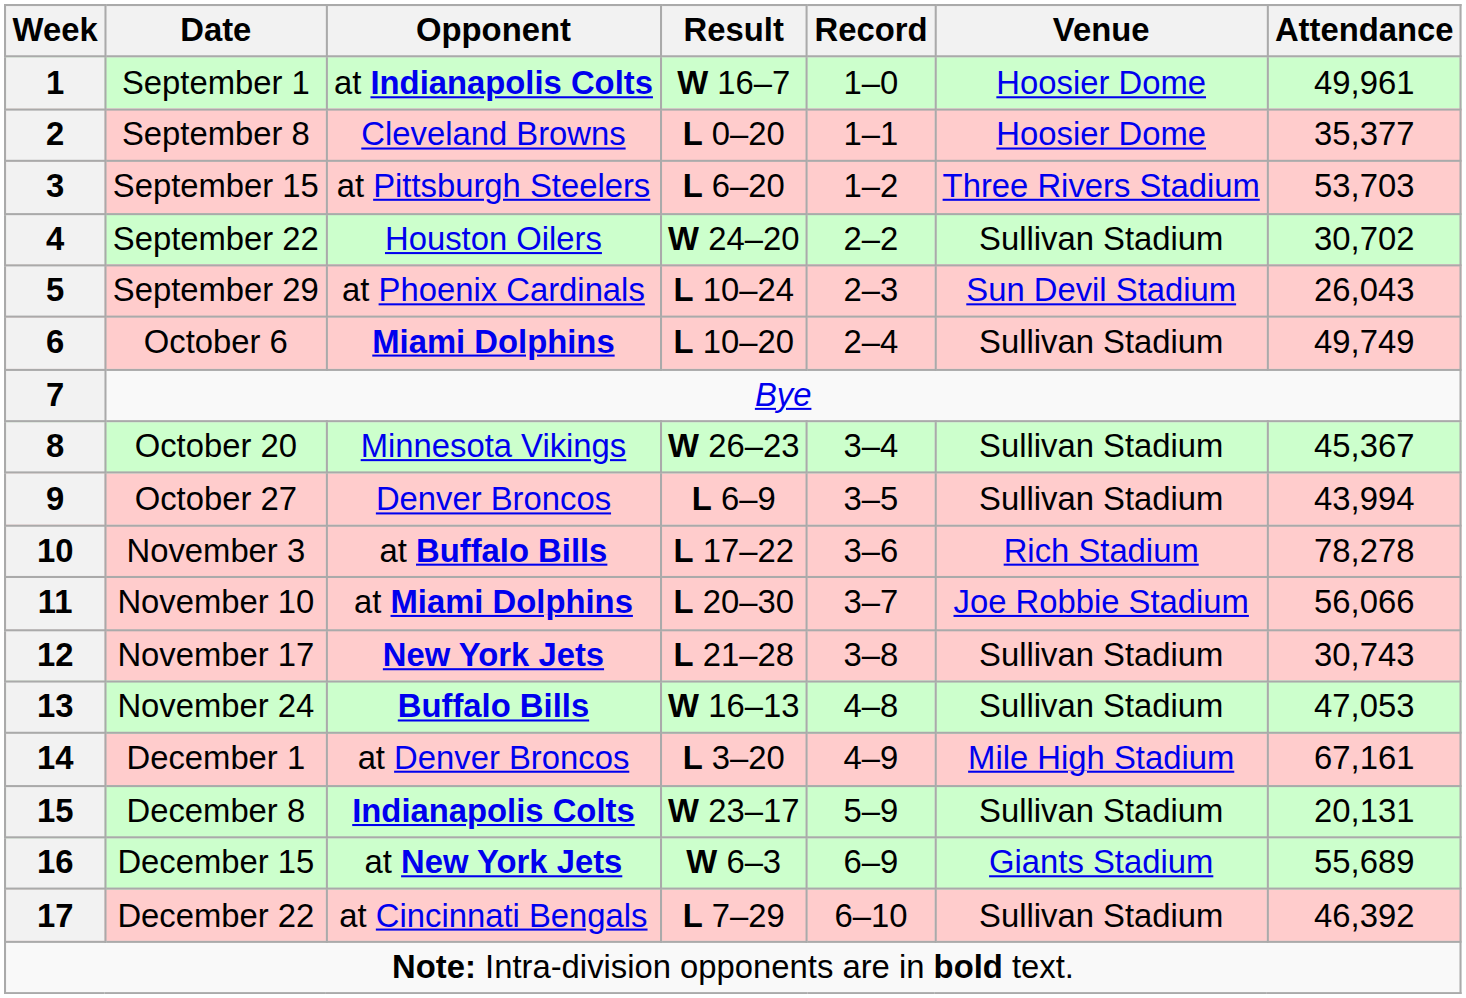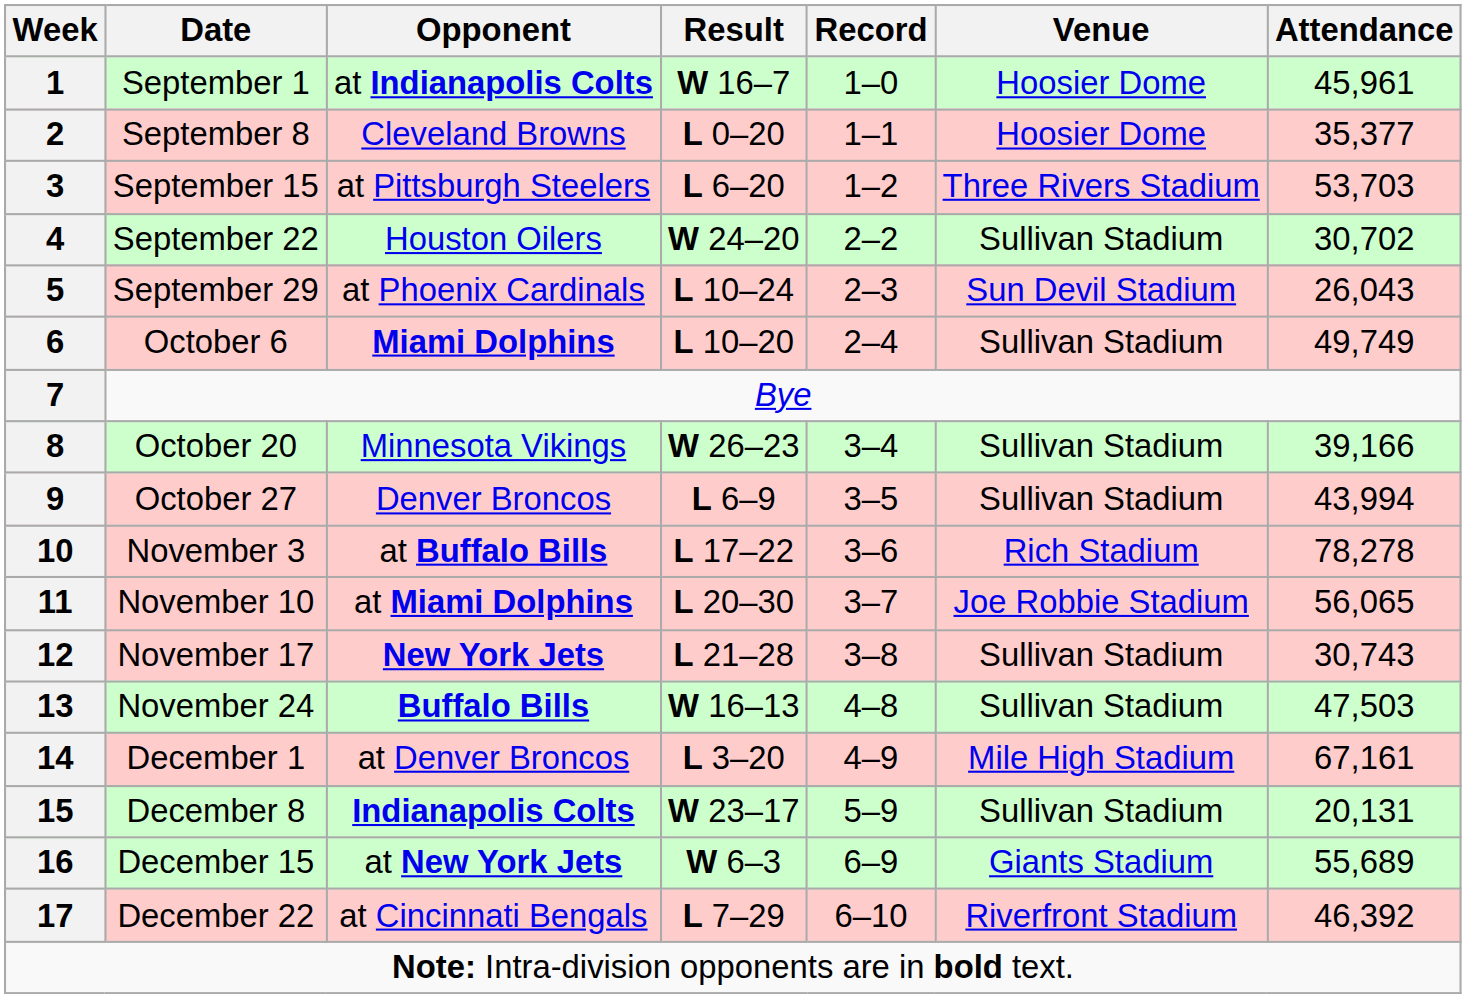(1364, 82) 49,961 -> (1364, 82) 45,961
(1364, 446) 45,367 -> (1364, 446) 39,166
(1364, 602) 56,066 -> (1364, 602) 56,065
(1364, 706) 47,053 -> (1364, 706) 47,503
(1101, 914) Sullivan Stadium -> (1101, 914) Riverfront Stadium
